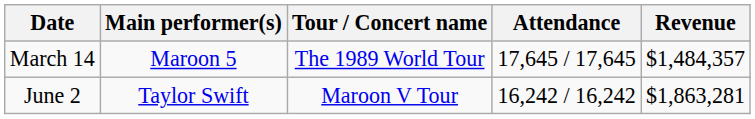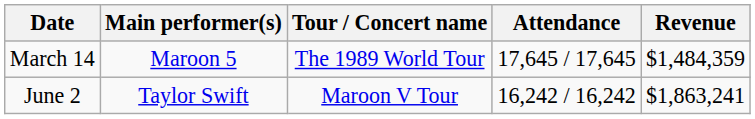(695, 59) $1,484,357 -> (695, 59) $1,484,359
(695, 95) $1,863,281 -> (695, 95) $1,863,241
